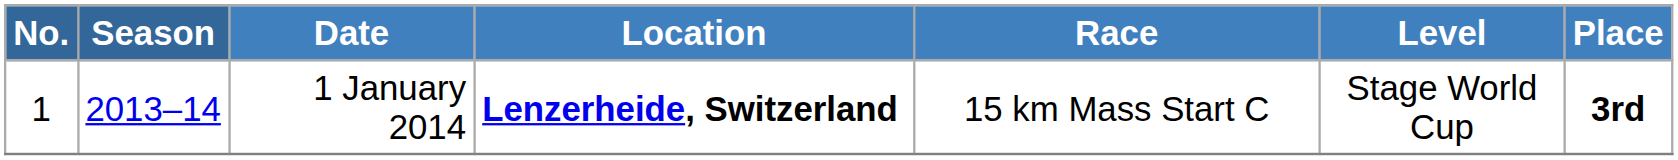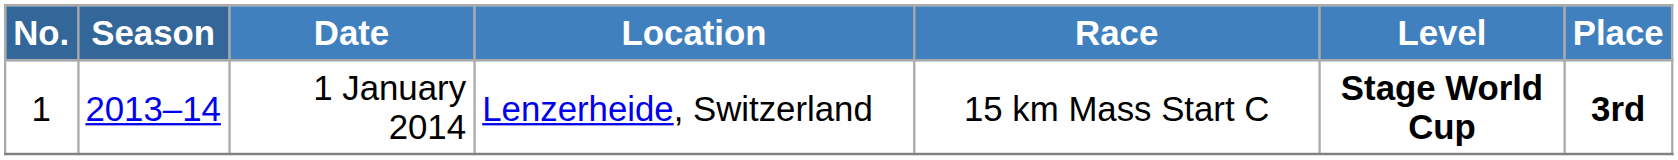(690, 107) bold -> (678, 107) normal
(1442, 107) normal -> (1442, 107) bold
